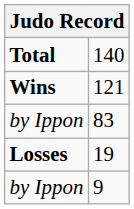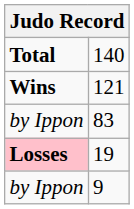(39, 154) no background -> (39, 154) pink background
